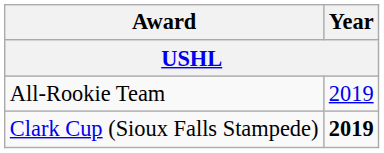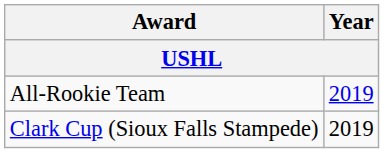(351, 128) bold -> (351, 128) normal
